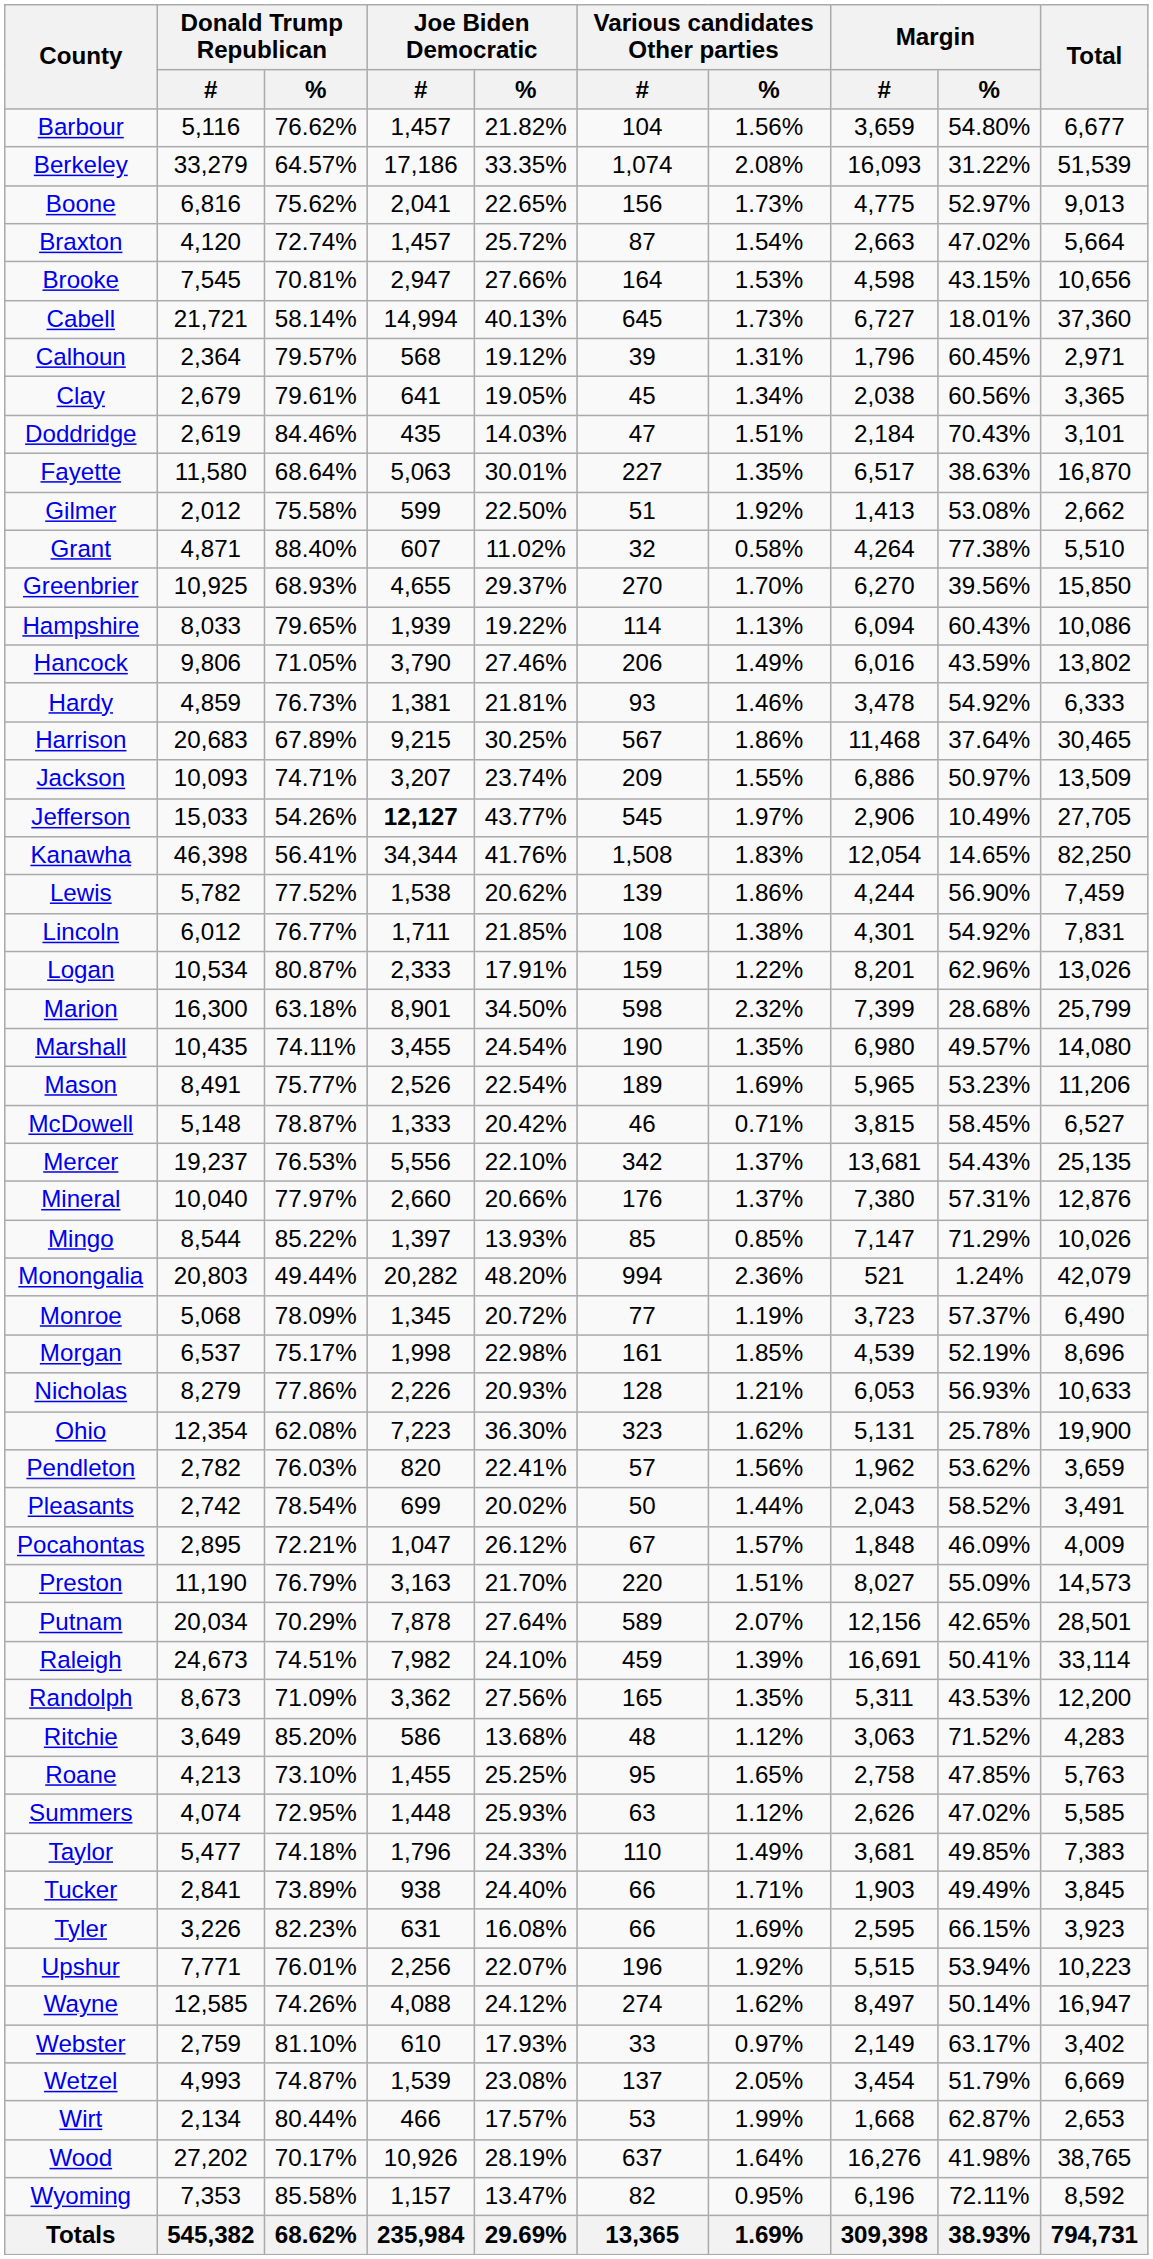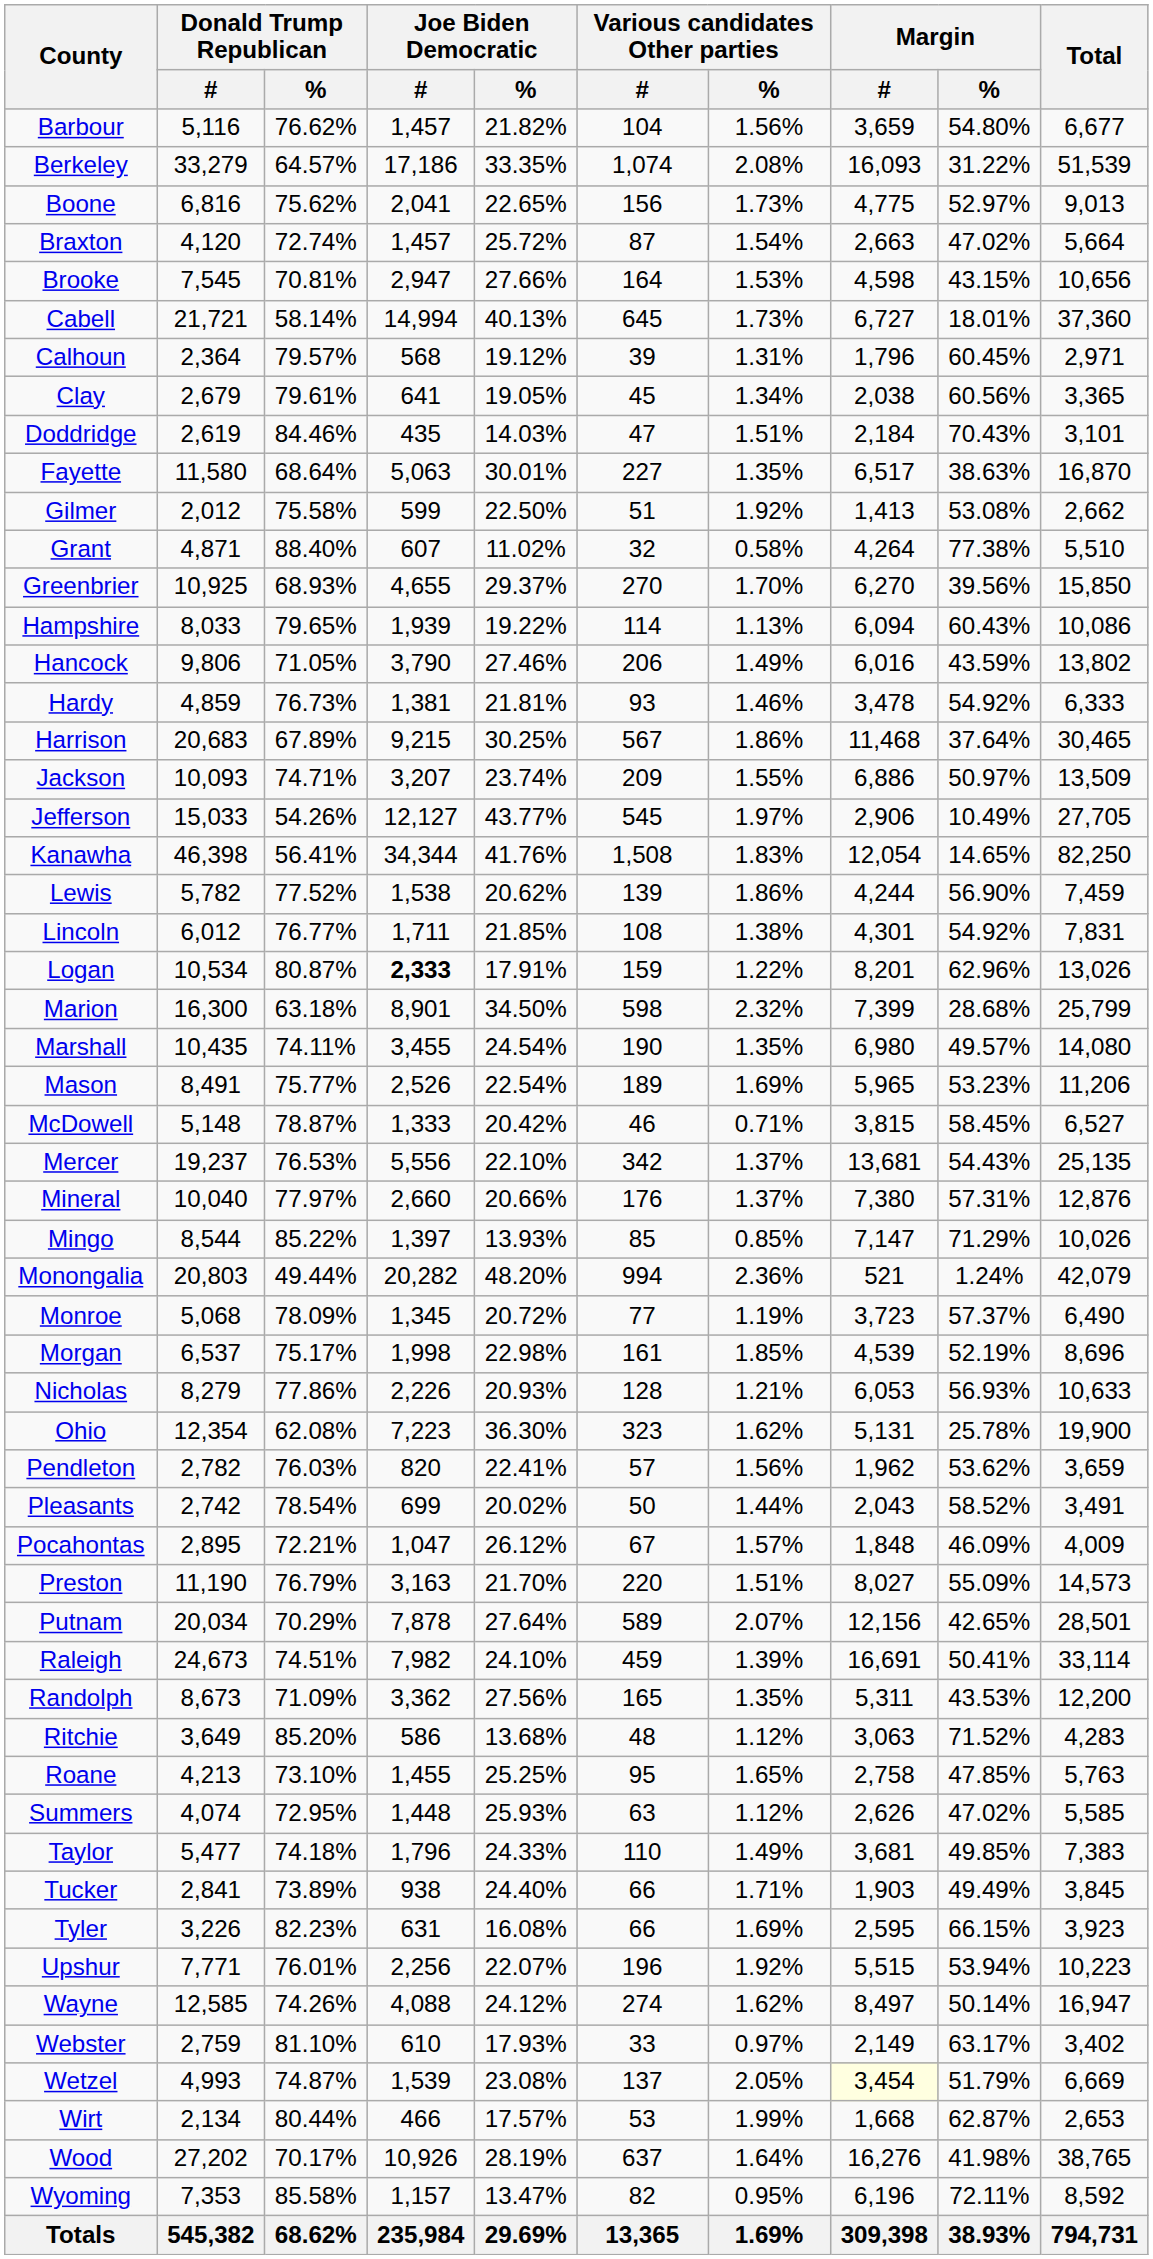(421, 817) bold -> (421, 817) normal
(421, 970) normal -> (421, 970) bold
(884, 2081) no background -> (884, 2081) lightyellow background
